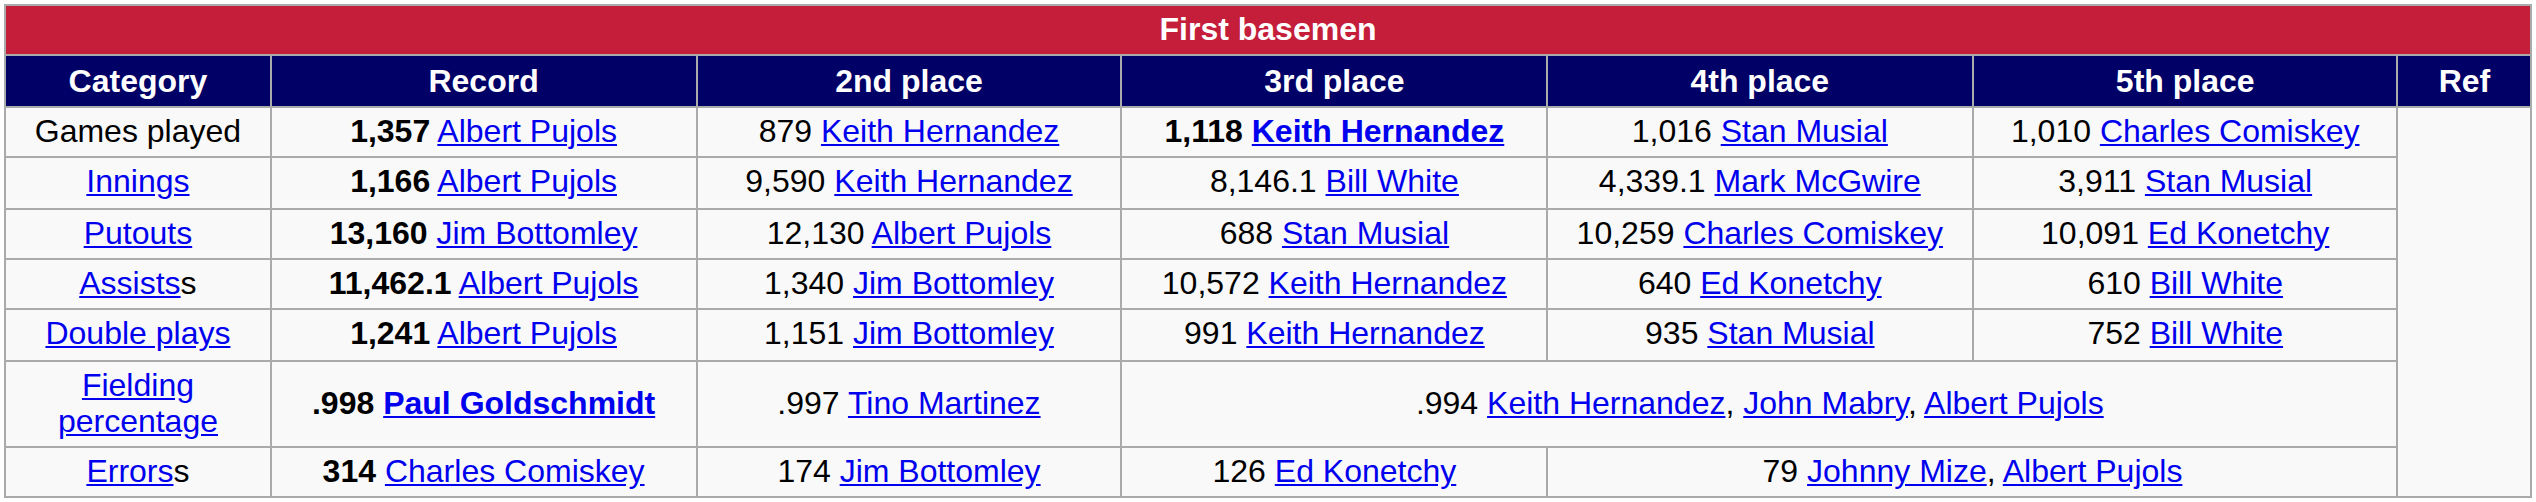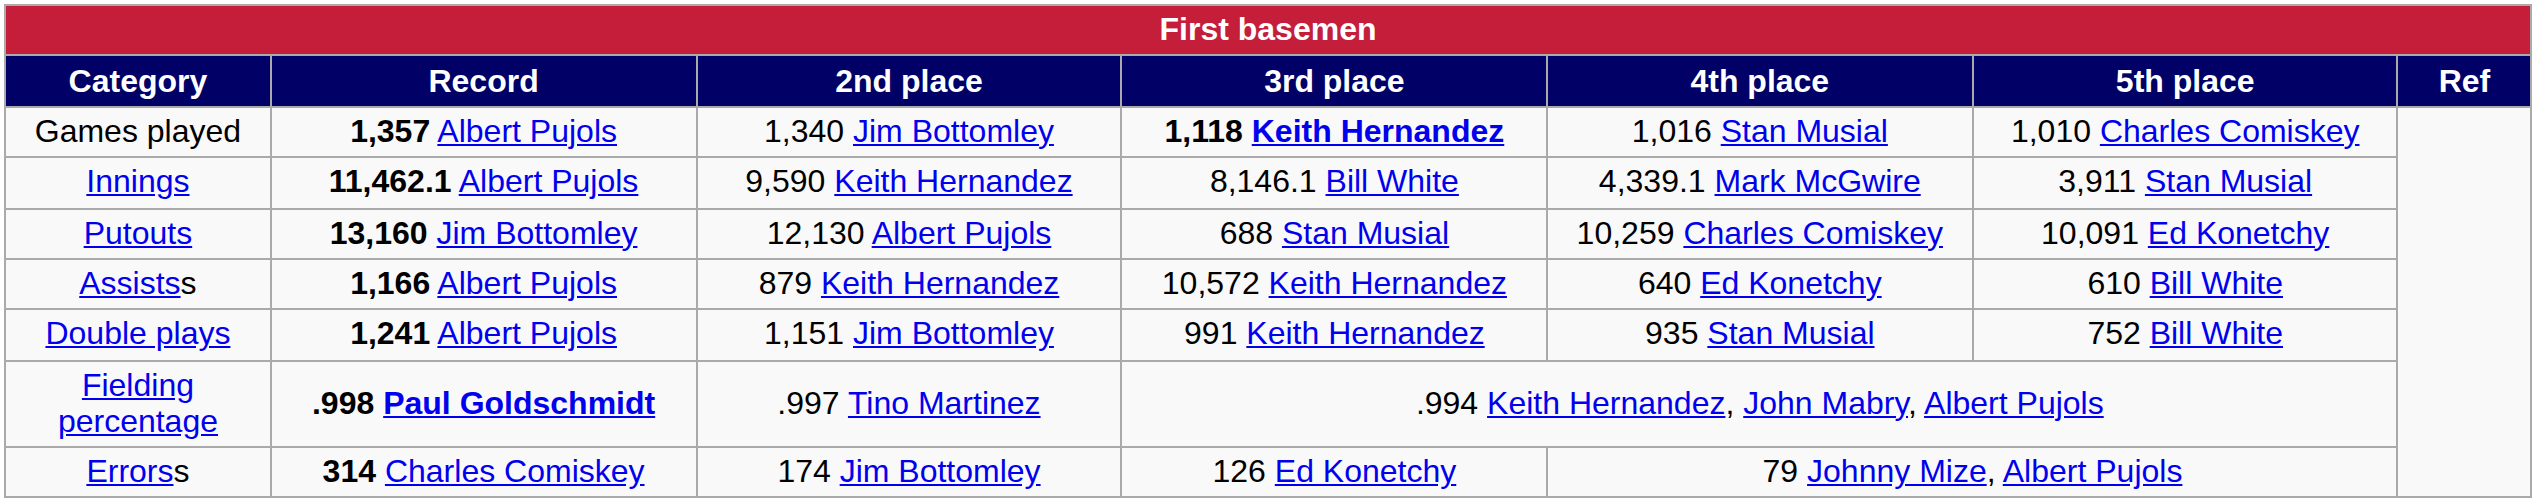(909, 131) 879 Keith Hernandez -> (909, 131) 1,340 Jim Bottomley
(484, 182) 1,166 Albert Pujols -> (484, 182) 11,462.1 Albert Pujols
(484, 283) 11,462.1 Albert Pujols -> (484, 283) 1,166 Albert Pujols
(909, 283) 1,340 Jim Bottomley -> (909, 283) 879 Keith Hernandez
